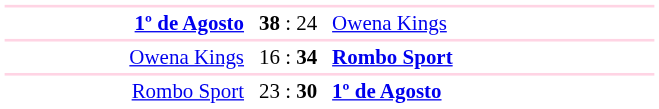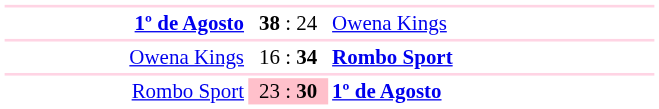(288, 91) no background -> (288, 91) pink background
